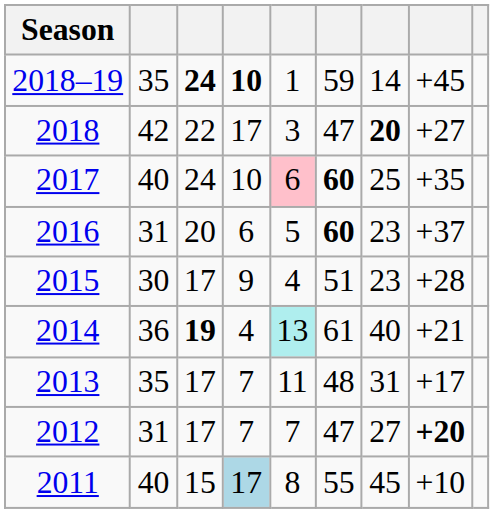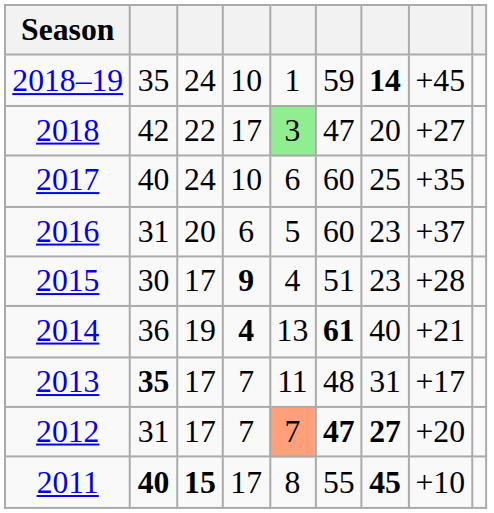(200, 79) bold -> (200, 79) normal
(246, 79) bold -> (246, 79) normal
(385, 79) normal -> (385, 79) bold
(292, 130) no background -> (292, 130) lightgreen background
(385, 130) bold -> (385, 130) normal
(292, 180) pink background -> (292, 180) no background
(339, 180) bold -> (339, 180) normal
(339, 230) bold -> (339, 230) normal
(246, 280) normal -> (246, 280) bold
(200, 331) bold -> (200, 331) normal
(246, 331) normal -> (246, 331) bold
(292, 331) paleturquoise background -> (292, 331) no background
(339, 331) normal -> (339, 331) bold
(154, 381) normal -> (154, 381) bold
(292, 431) no background -> (292, 431) lightsalmon background
(339, 431) normal -> (339, 431) bold
(385, 431) normal -> (385, 431) bold
(440, 431) bold -> (440, 431) normal
(154, 481) normal -> (154, 481) bold
(200, 481) normal -> (200, 481) bold
(246, 481) lightblue background -> (246, 481) no background
(385, 481) normal -> (385, 481) bold
